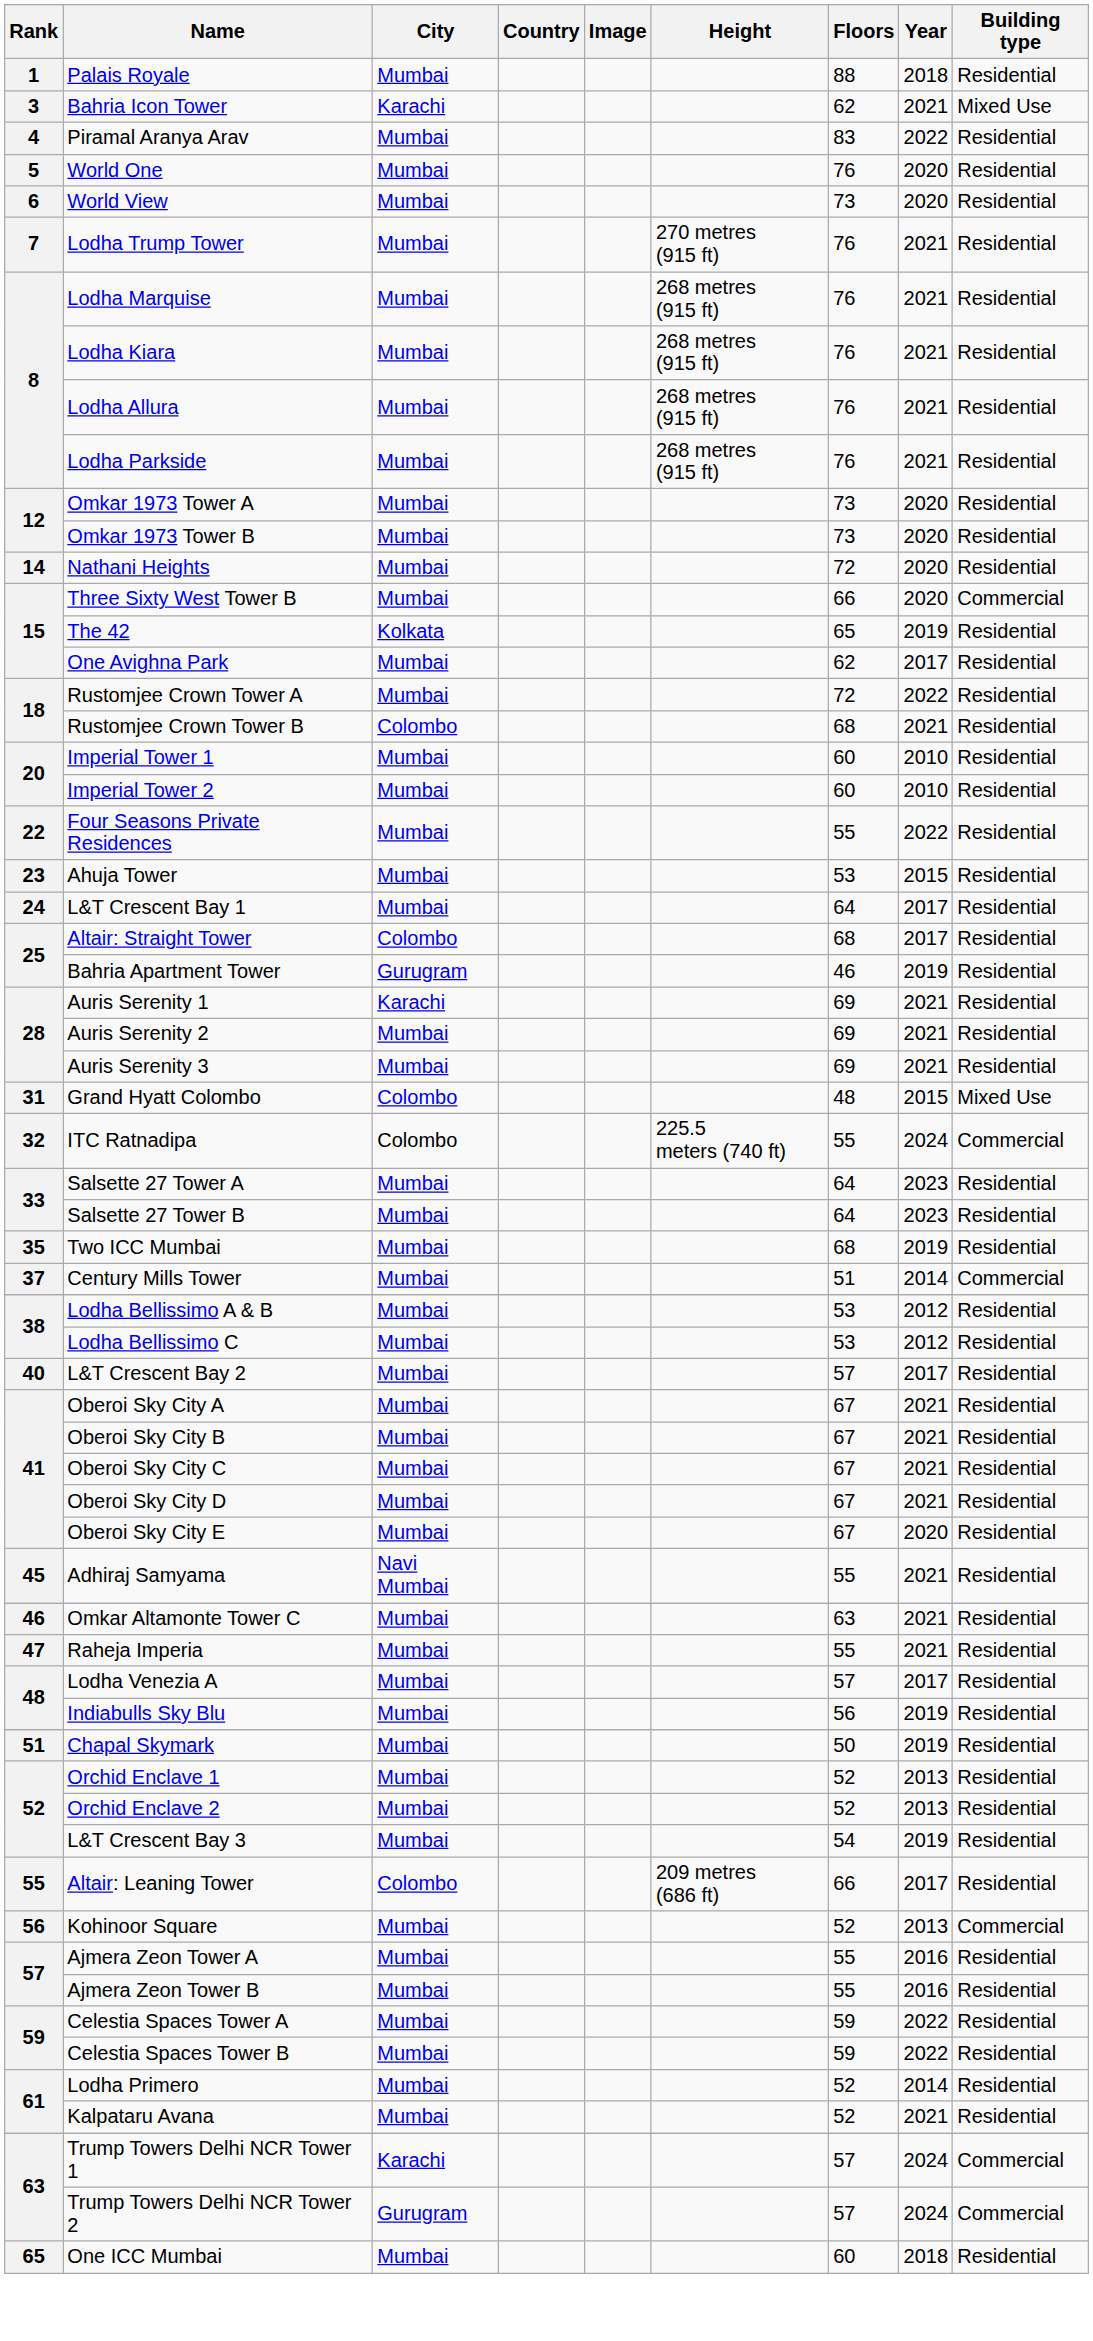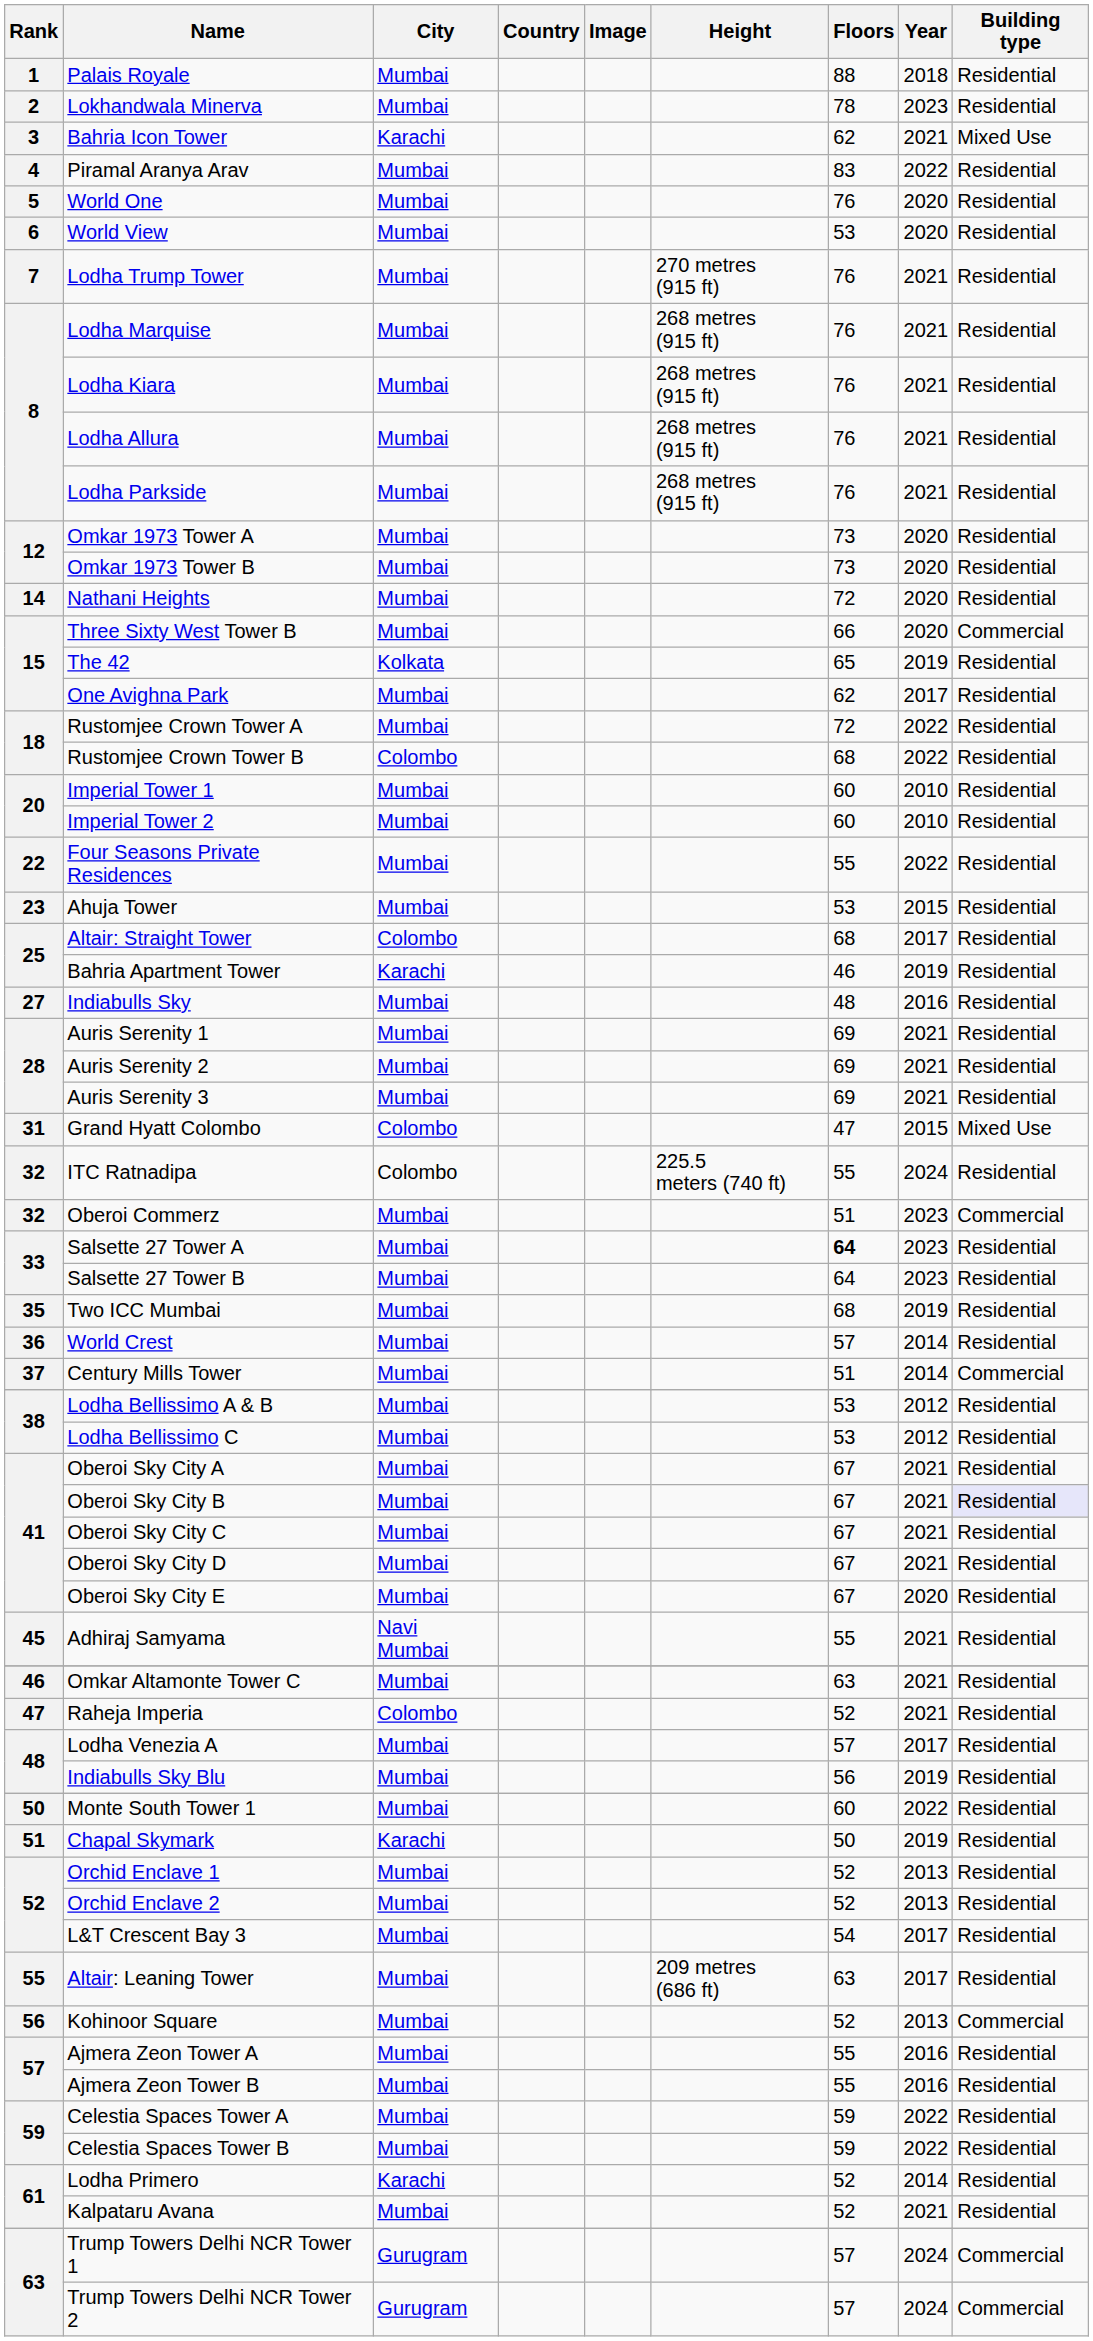+ row: (165, 106)
(844, 201) 73 -> (844, 233) 53
(926, 726) 2021 -> (926, 758) 2022
- row: (157, 907)
(422, 970) Gurugram -> (411, 970) Karachi
+ row: (129, 1002)
(411, 1002) Karachi -> (413, 1034) Mumbai
(844, 1097) 48 -> (844, 1129) 47
(1011, 1140) Commercial -> (1007, 1172) Residential
+ row: (143, 1215)
(844, 1183) normal -> (844, 1247) bold
+ row: (120, 1342)
- row: (157, 1373)
(1007, 1437) no background -> (1007, 1500) lavender background
(413, 1650) Mumbai -> (417, 1713) Colombo
(844, 1650) 55 -> (844, 1713) 52
+ row: (162, 1808)
(413, 1745) Mumbai -> (411, 1840) Karachi
(926, 1840) 2019 -> (926, 1935) 2017
(417, 1883) Colombo -> (413, 1978) Mumbai
(844, 1883) 66 -> (844, 1978) 63
(413, 2085) Mumbai -> (411, 2180) Karachi
(411, 2159) Karachi -> (422, 2254) Gurugram
- row: (145, 2256)
